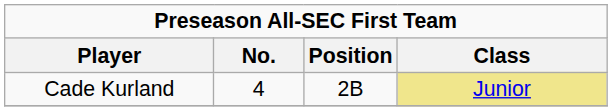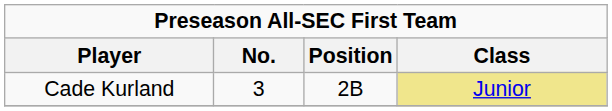(259, 88) 4 -> (259, 88) 3
